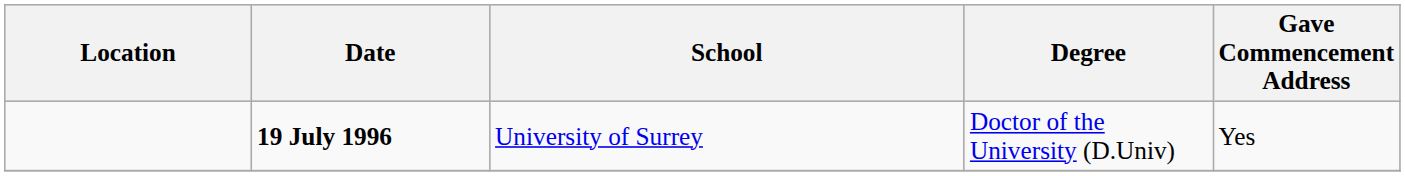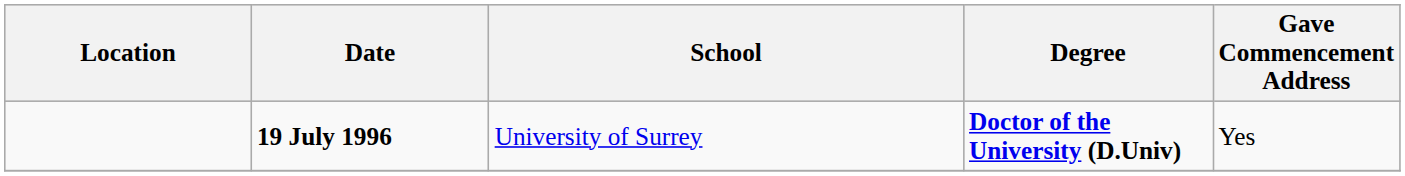(1072, 135) normal -> (1075, 135) bold
